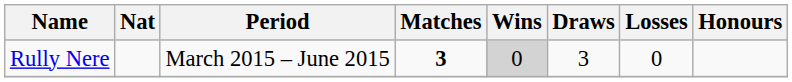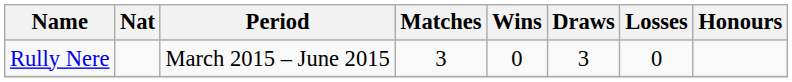(441, 58) bold -> (441, 58) normal
(517, 58) lightgrey background -> (517, 58) no background
